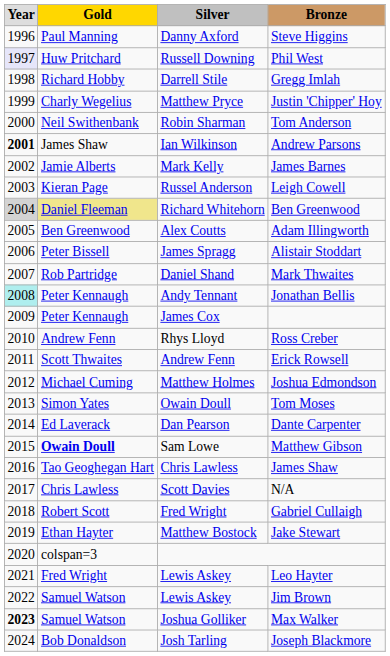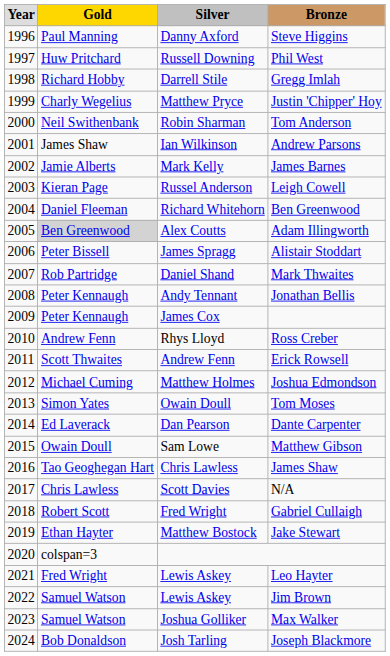(21, 58) lavender background -> (21, 58) no background
(21, 144) bold -> (21, 144) normal
(21, 209) lightgrey background -> (21, 209) no background
(84, 209) khaki background -> (84, 209) no background
(85, 230) no background -> (85, 230) lightgrey background
(21, 295) paleturquoise background -> (21, 295) no background
(78, 446) bold -> (76, 446) normal
(21, 619) bold -> (21, 619) normal
